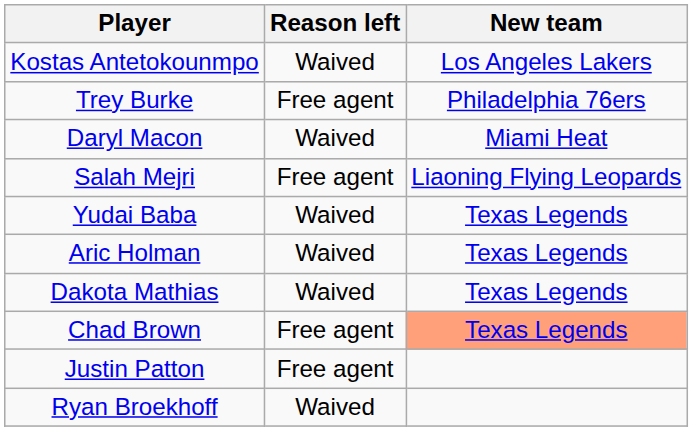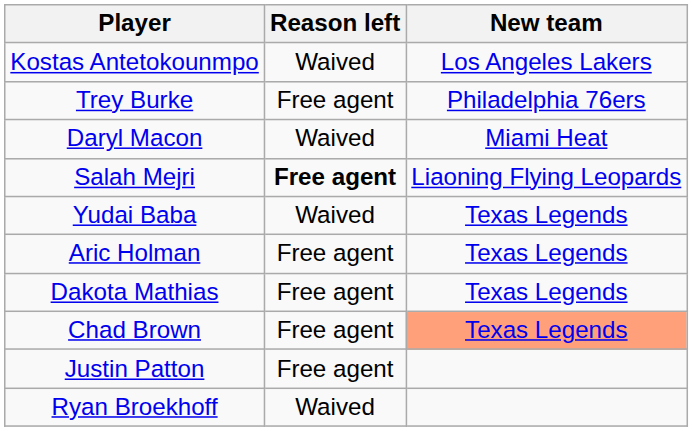(335, 176) normal -> (335, 176) bold
(335, 253) Waived -> (335, 253) Free agent
(335, 291) Waived -> (335, 291) Free agent
